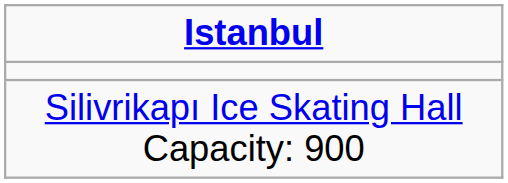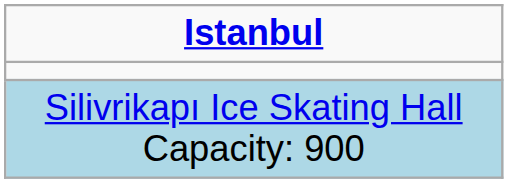(254, 128) no background -> (254, 128) lightblue background
